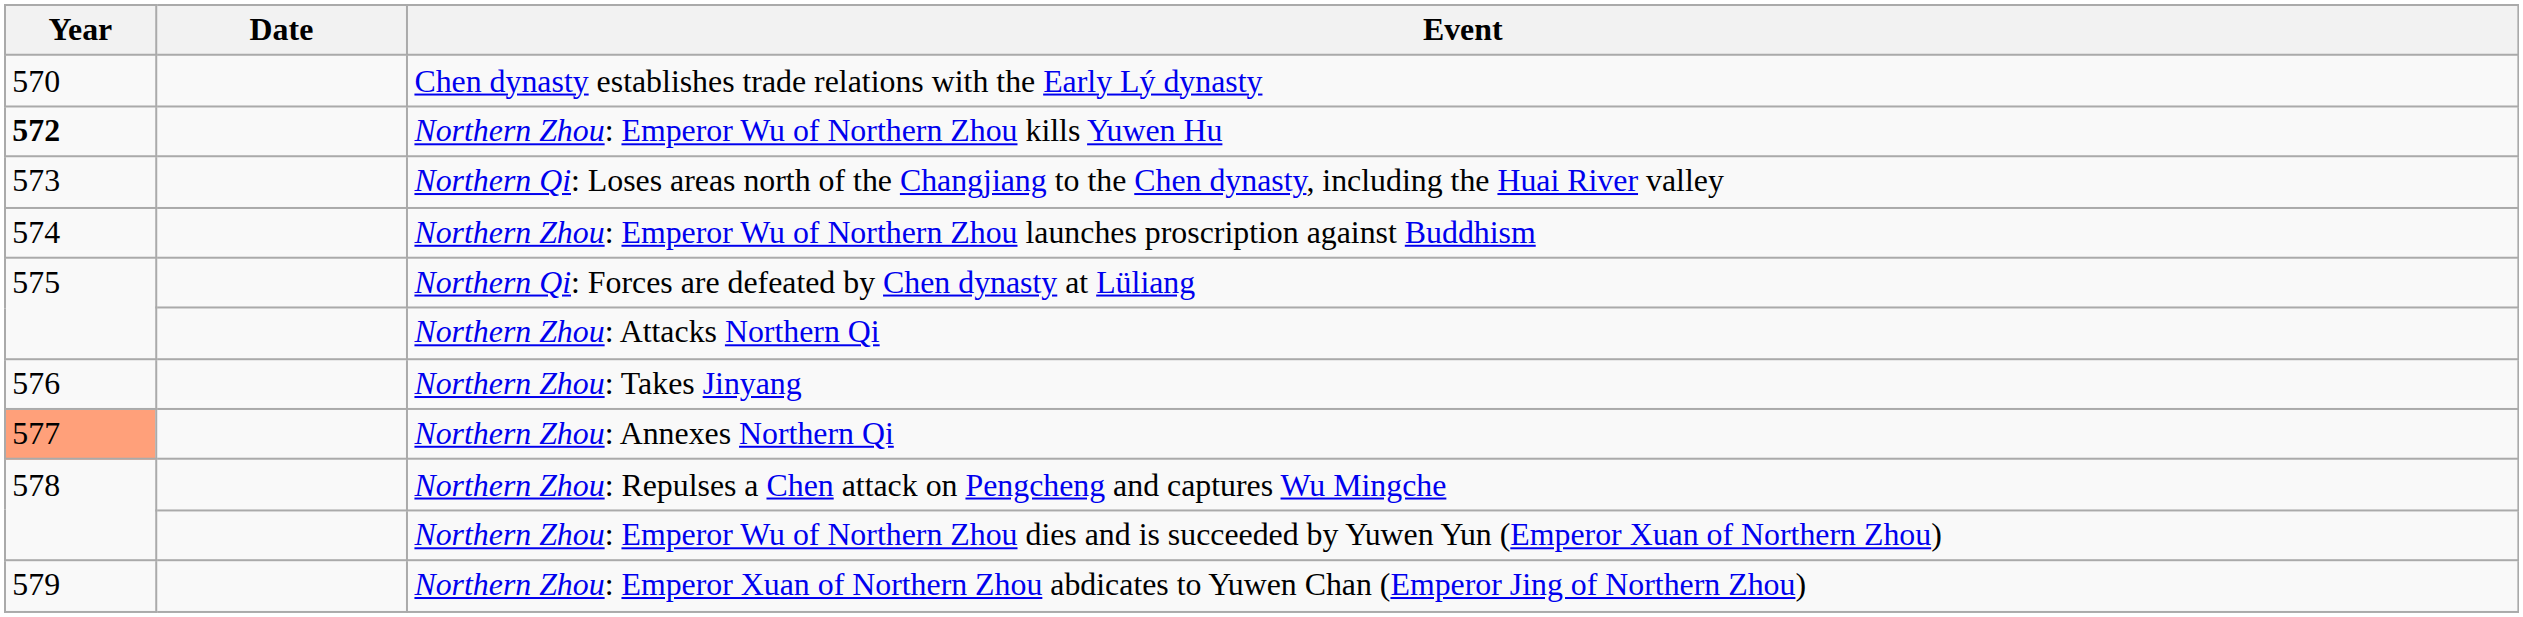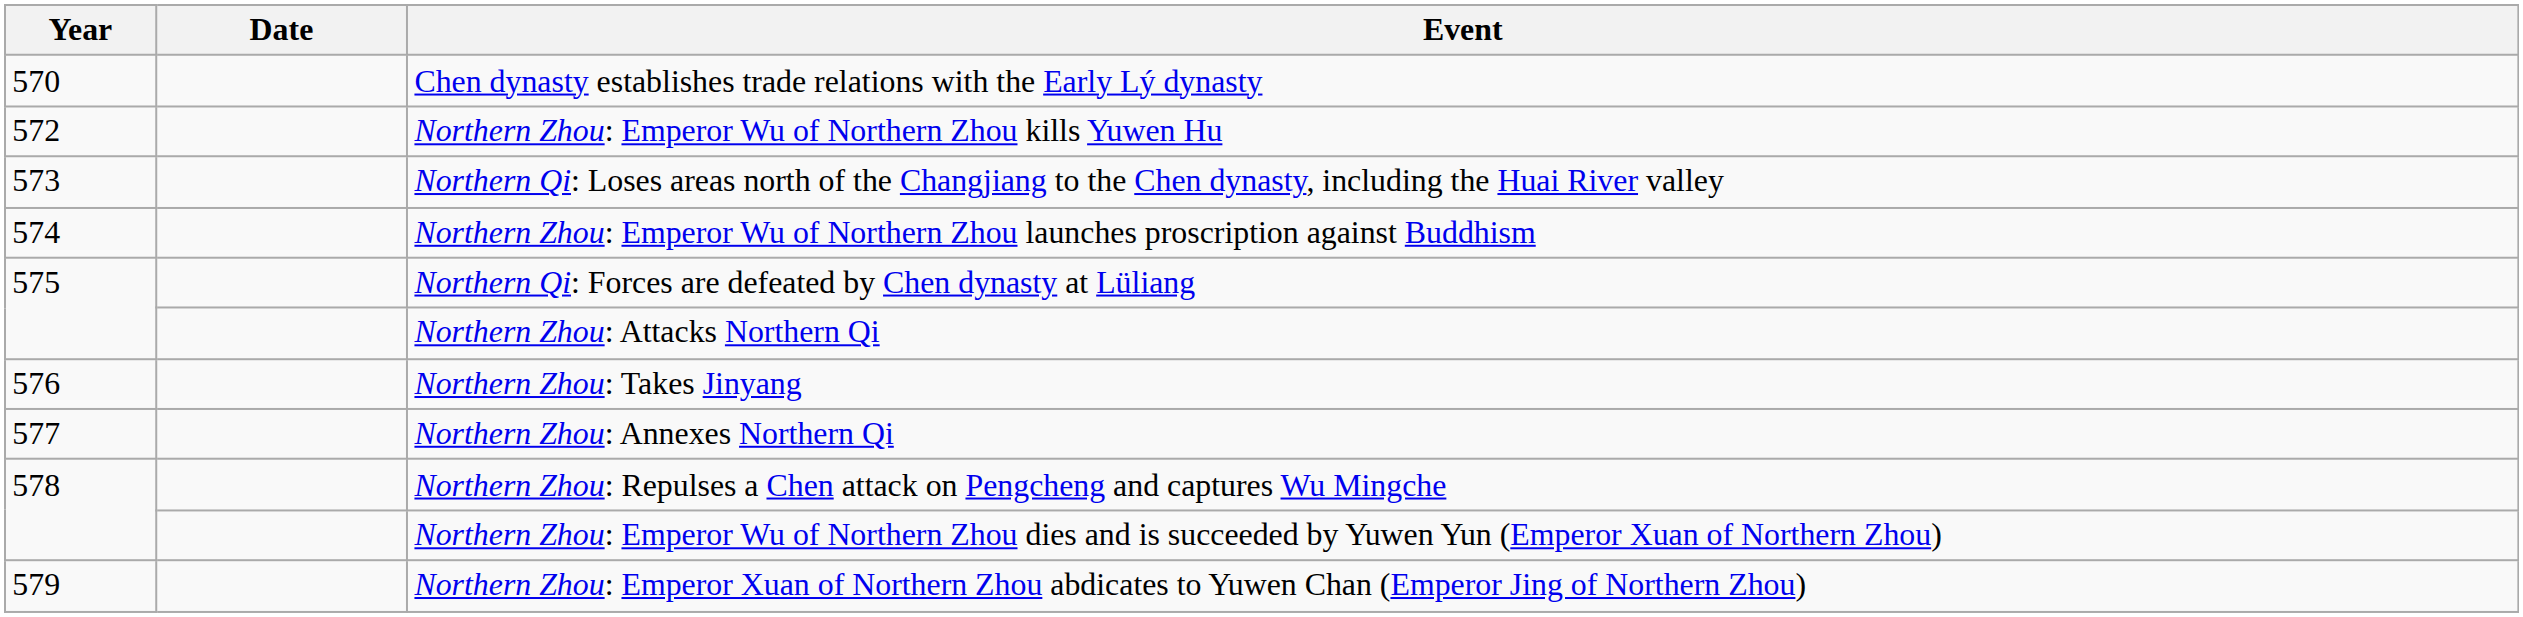(36, 130) bold -> (36, 130) normal
(36, 433) lightsalmon background -> (36, 433) no background
